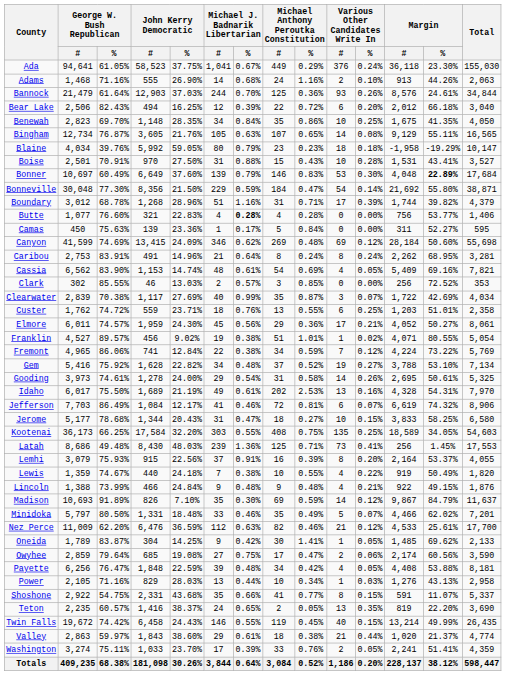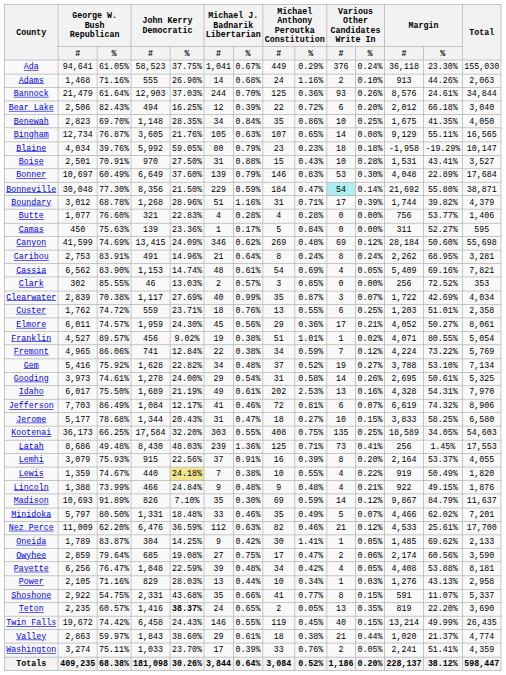(443, 176) bold -> (443, 176) normal
(341, 189) no background -> (341, 189) paleturquoise background
(248, 216) bold -> (248, 216) normal
(187, 474) no background -> (187, 474) khaki background
(187, 609) normal -> (187, 609) bold
